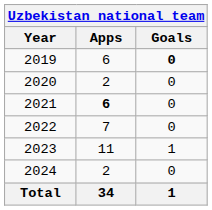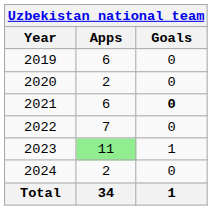(172, 60) bold -> (172, 60) normal
(106, 105) bold -> (106, 105) normal
(172, 105) normal -> (172, 105) bold
(106, 149) no background -> (106, 149) lightgreen background
